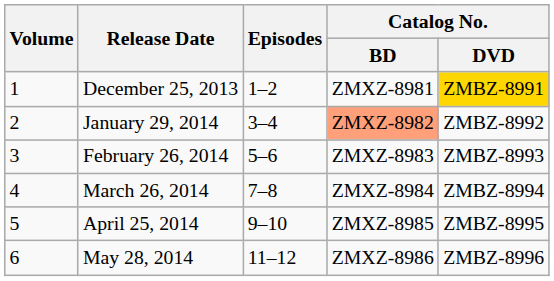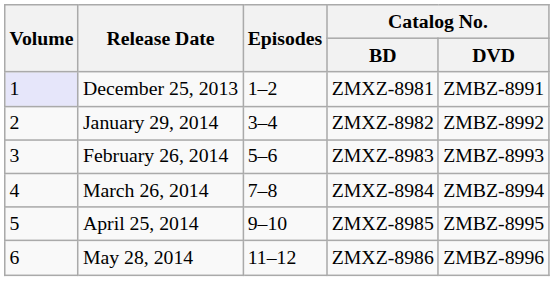(14, 88) no background -> (14, 88) lavender background
(494, 88) gold background -> (494, 88) no background
(383, 122) lightsalmon background -> (383, 122) no background
